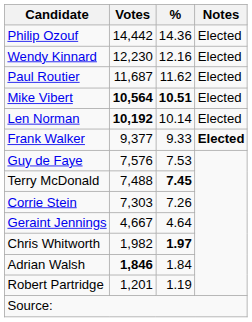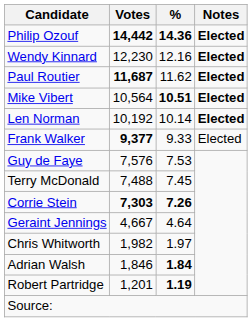(133, 35) normal -> (133, 35) bold
(175, 35) normal -> (175, 35) bold
(220, 35) normal -> (221, 35) bold
(220, 56) normal -> (221, 56) bold
(133, 77) normal -> (133, 77) bold
(220, 77) normal -> (221, 77) bold
(133, 98) bold -> (133, 98) normal
(220, 98) normal -> (221, 98) bold
(133, 118) bold -> (133, 118) normal
(220, 118) normal -> (221, 118) bold
(136, 139) normal -> (136, 139) bold
(221, 139) bold -> (220, 139) normal
(179, 181) bold -> (179, 181) normal
(136, 202) normal -> (136, 202) bold
(179, 202) normal -> (179, 202) bold
(179, 243) bold -> (179, 243) normal
(136, 264) bold -> (136, 264) normal
(179, 264) normal -> (179, 264) bold
(179, 285) normal -> (179, 285) bold
